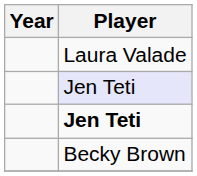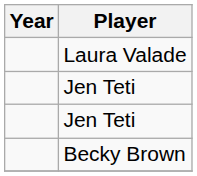(99, 87) lavender background -> (99, 87) no background
(102, 120) bold -> (99, 120) normal
